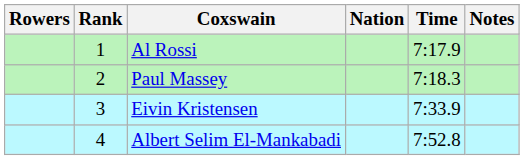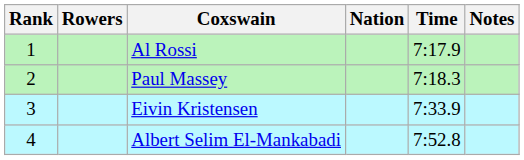columns swapped: (101, 19) <-> (39, 19)
